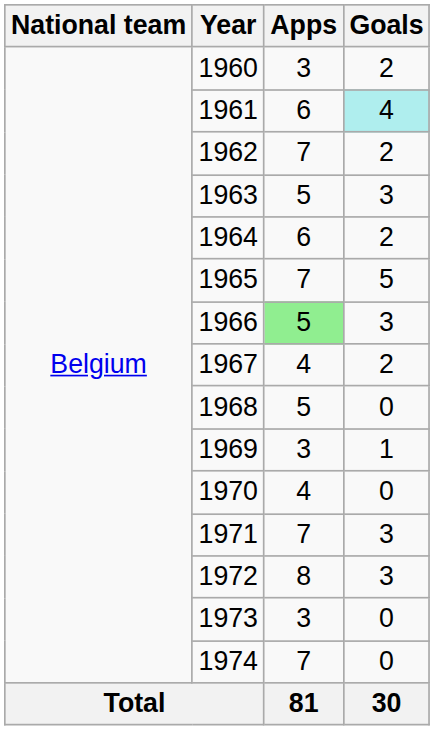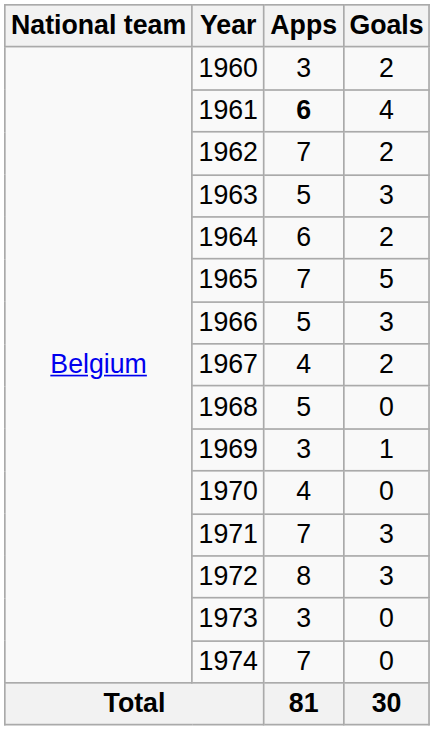(304, 110) normal -> (304, 110) bold
(387, 110) paleturquoise background -> (387, 110) no background
(304, 322) lightgreen background -> (304, 322) no background
